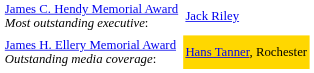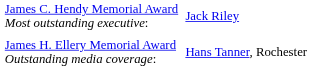(246, 52) gold background -> (246, 52) no background
